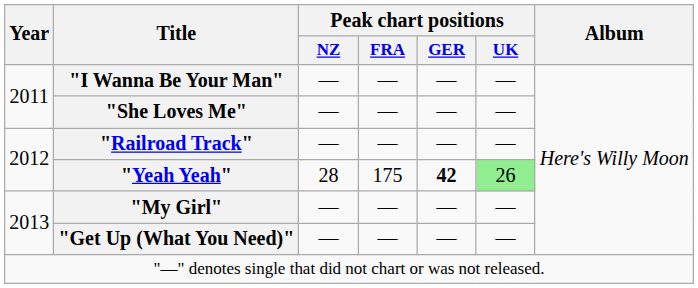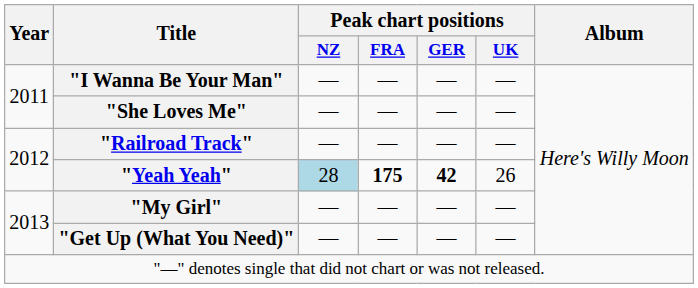(328, 175) no background -> (328, 175) lightblue background
(388, 175) normal -> (388, 175) bold
(506, 175) lightgreen background -> (506, 175) no background
